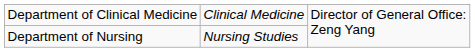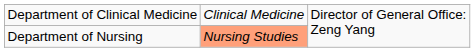(251, 36) no background -> (251, 36) lightsalmon background
